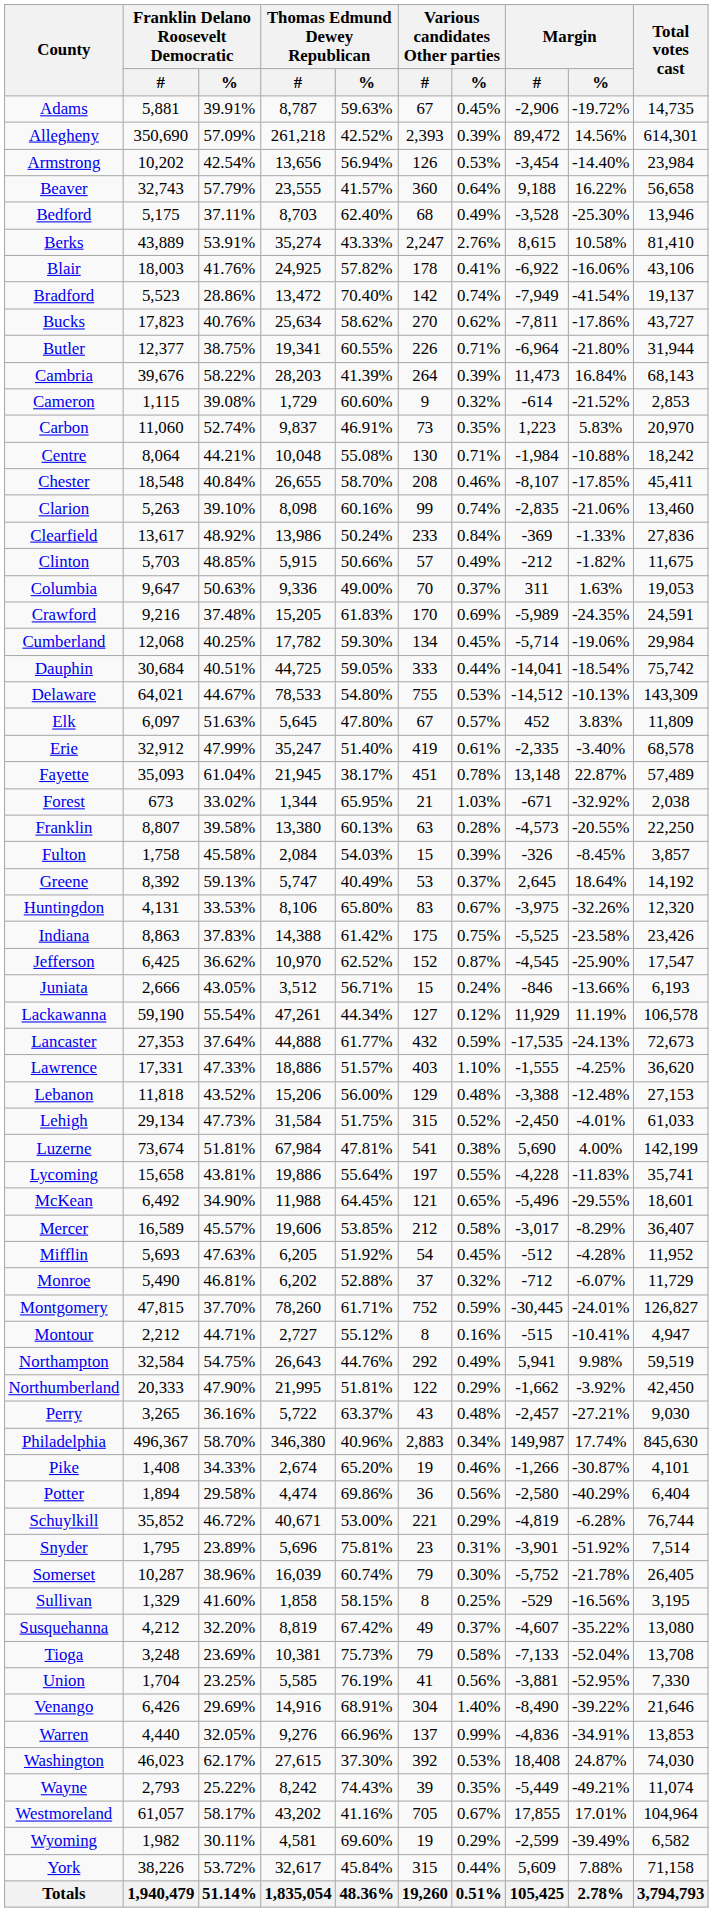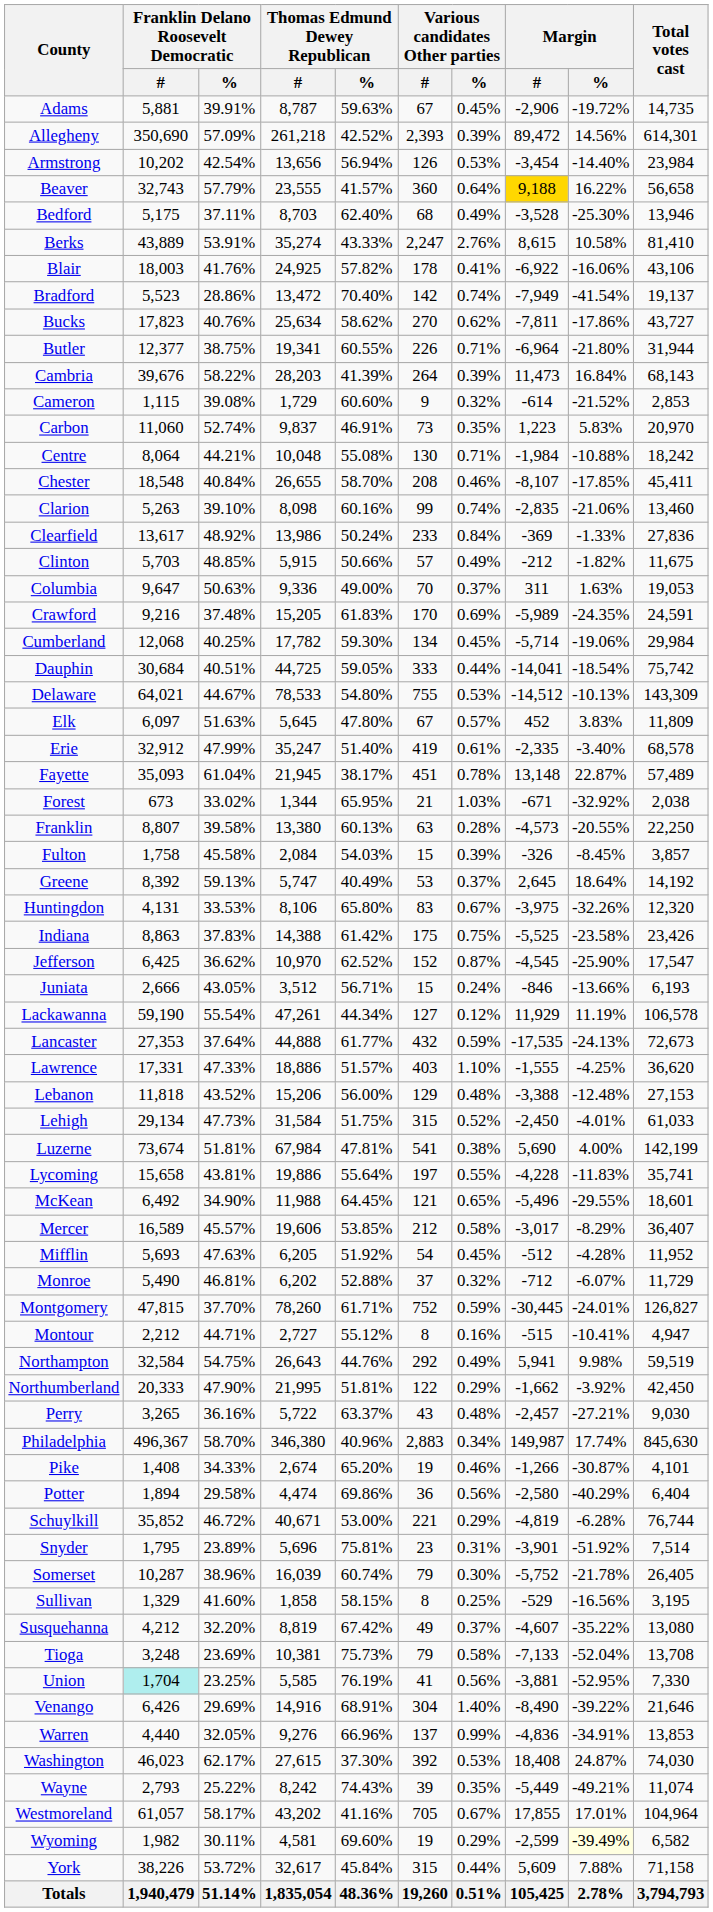(537, 188) no background -> (537, 188) gold background
(161, 1680) no background -> (161, 1680) paleturquoise background
(601, 1840) no background -> (601, 1840) lightyellow background
